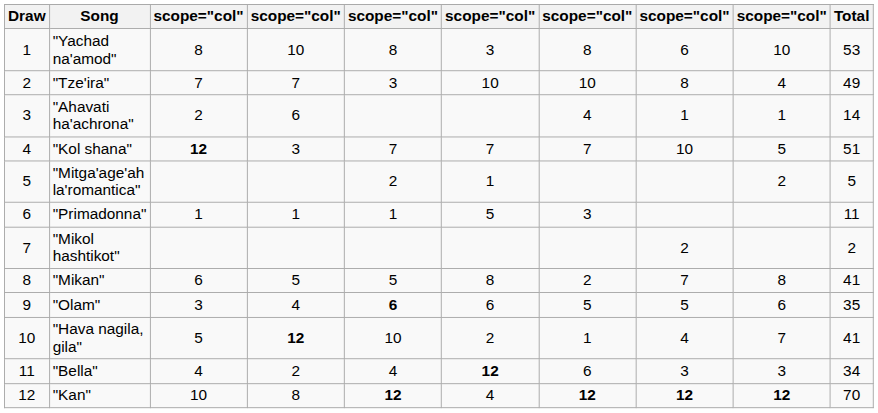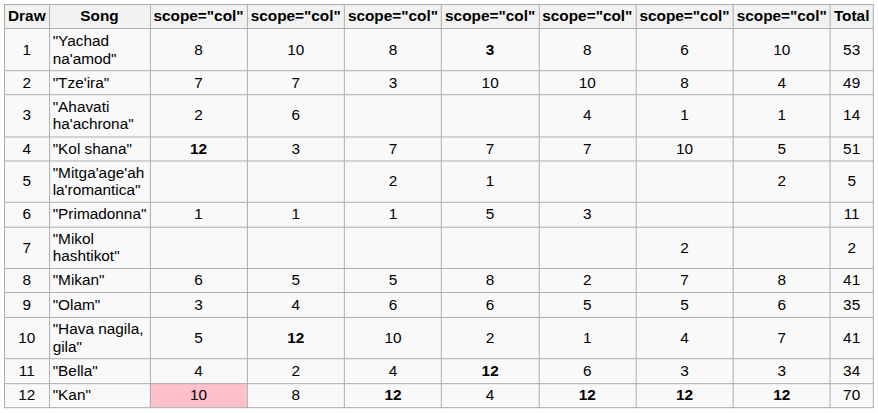(490, 49) normal -> (490, 49) bold
(393, 305) bold -> (393, 305) normal
(199, 395) no background -> (199, 395) pink background
